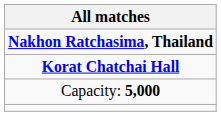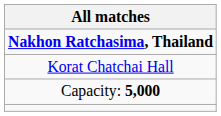(111, 66) bold -> (111, 66) normal
